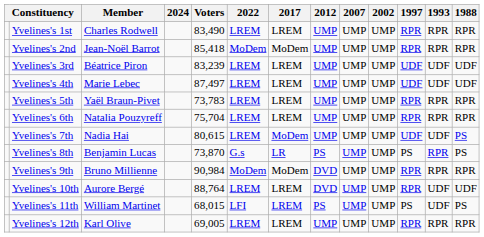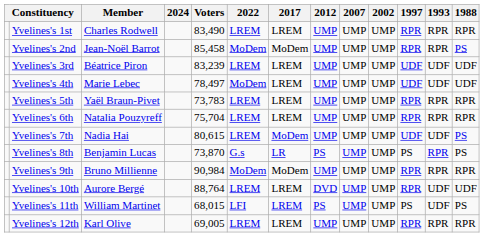(209, 48) 85,418 -> (209, 48) 85,458
(465, 48) RPR -> (461, 48) PS
(209, 83) 87,497 -> (209, 83) 78,497
(245, 83) LREM -> (248, 83) MoDem
(325, 170) DVD -> (325, 170) UMP
